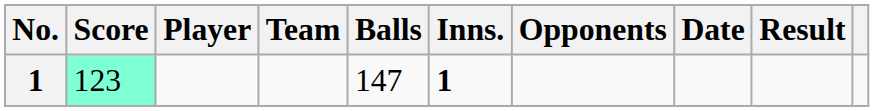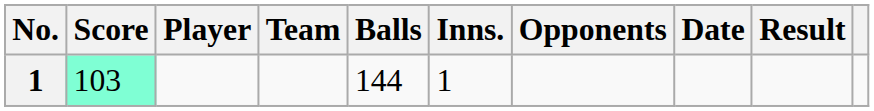(97, 79) 123 -> (97, 79) 103
(379, 79) 147 -> (379, 79) 144
(444, 79) bold -> (444, 79) normal
